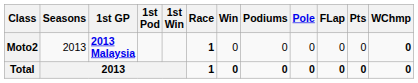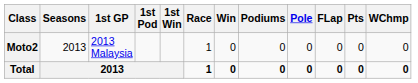(113, 47) bold -> (112, 47) normal
(211, 47) bold -> (209, 47) normal
(408, 47) bold -> (406, 47) normal
